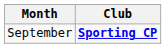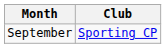(118, 34) bold -> (118, 34) normal
